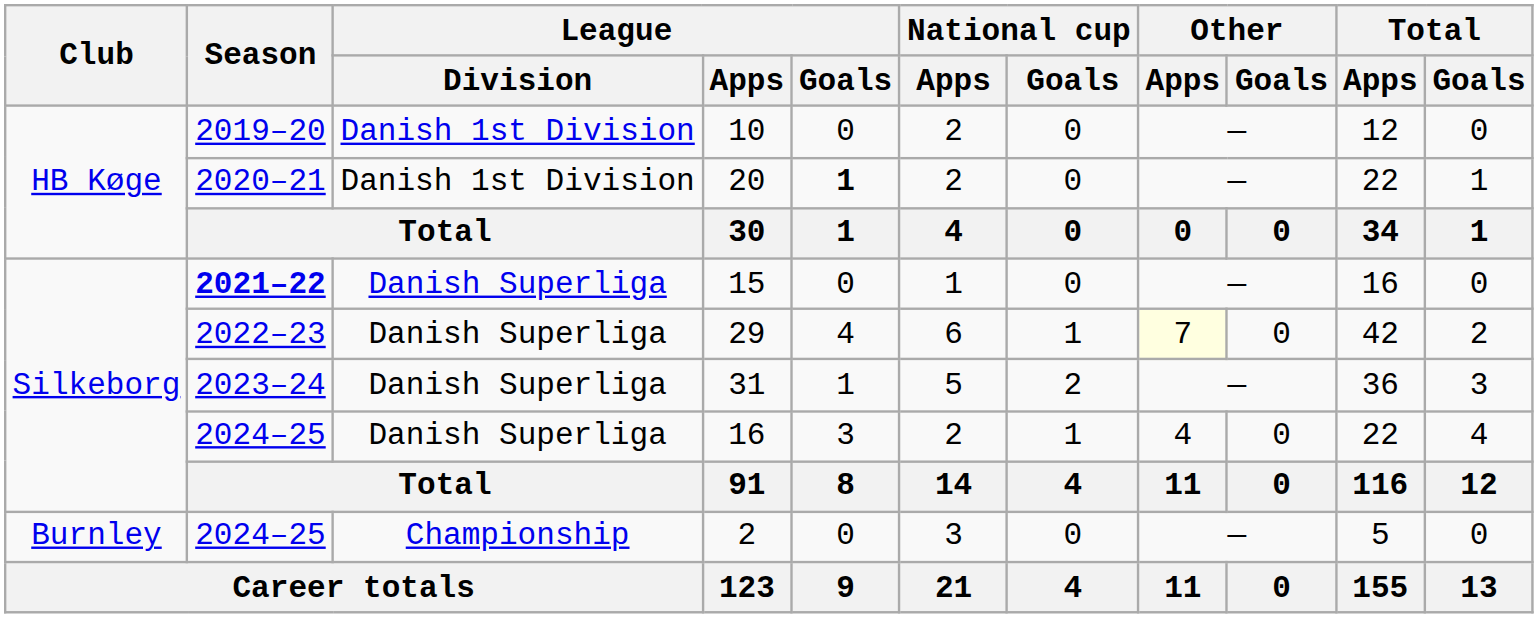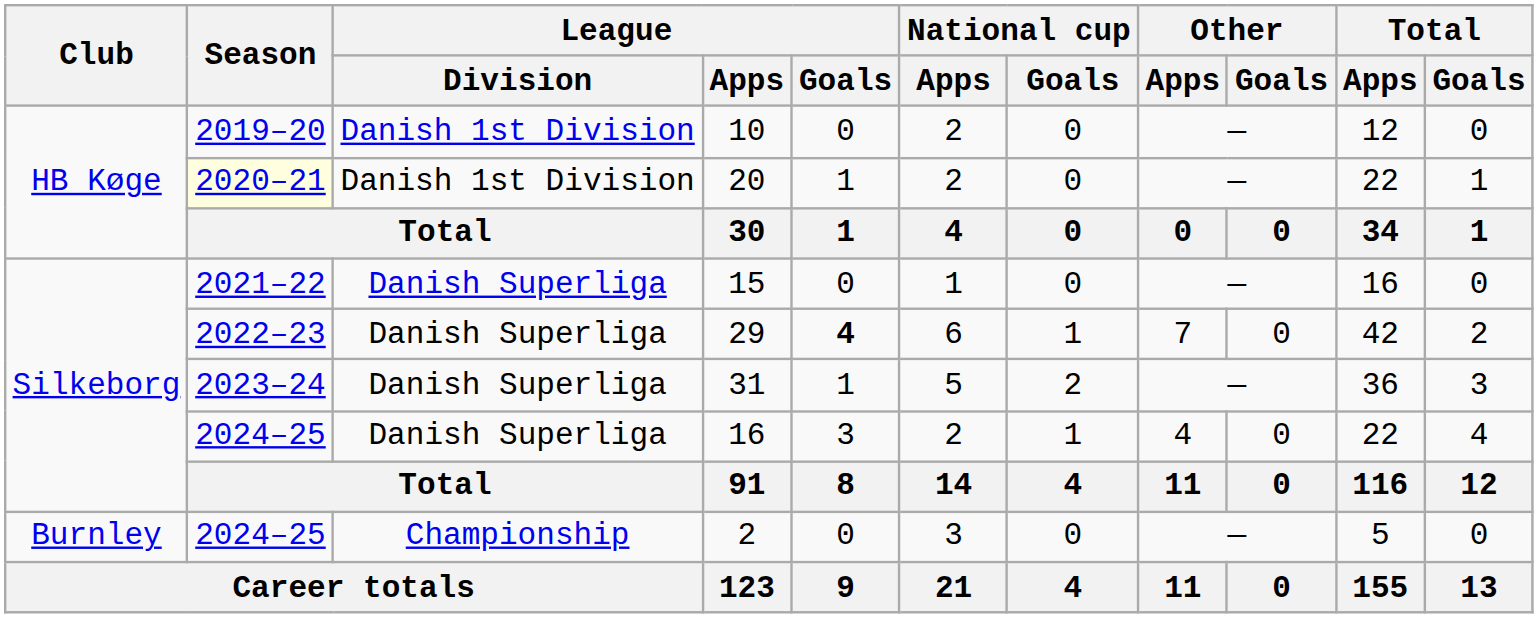(260, 182) no background -> (260, 182) lightyellow background
(846, 182) bold -> (846, 182) normal
(260, 284) bold -> (260, 284) normal
(846, 334) normal -> (846, 334) bold
(1183, 334) lightyellow background -> (1183, 334) no background
